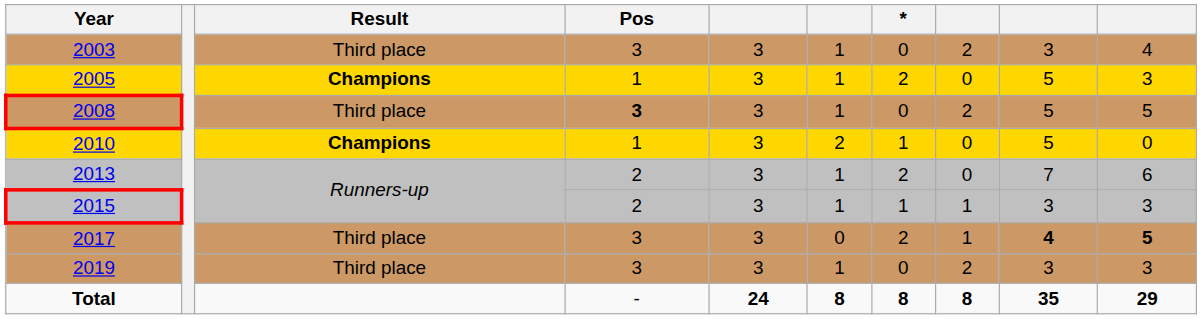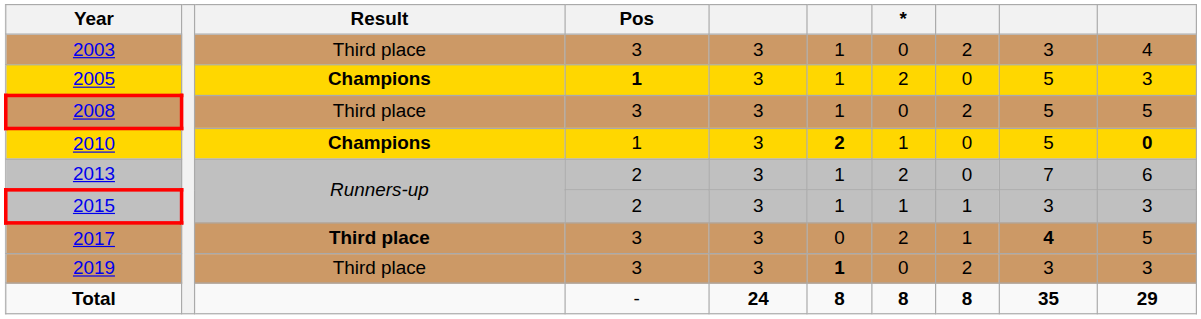(637, 79) normal -> (637, 79) bold
(637, 111) bold -> (637, 111) normal
(839, 143) normal -> (839, 143) bold
(1147, 143) normal -> (1147, 143) bold
(379, 237) normal -> (379, 237) bold
(1147, 237) bold -> (1147, 237) normal
(839, 268) normal -> (839, 268) bold
